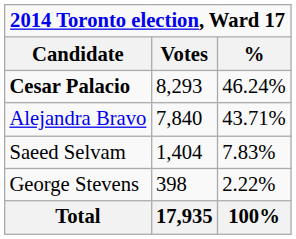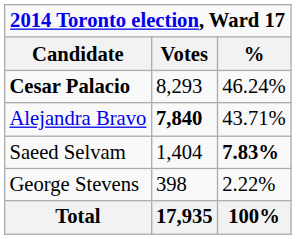(179, 119) normal -> (179, 119) bold
(249, 151) normal -> (251, 151) bold
